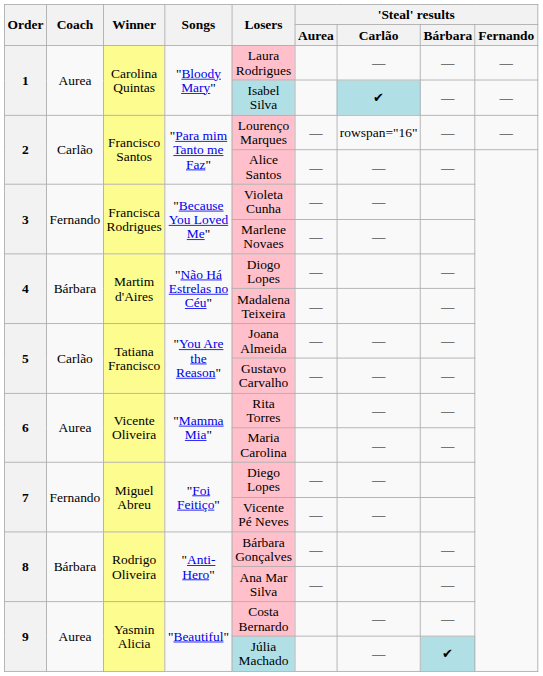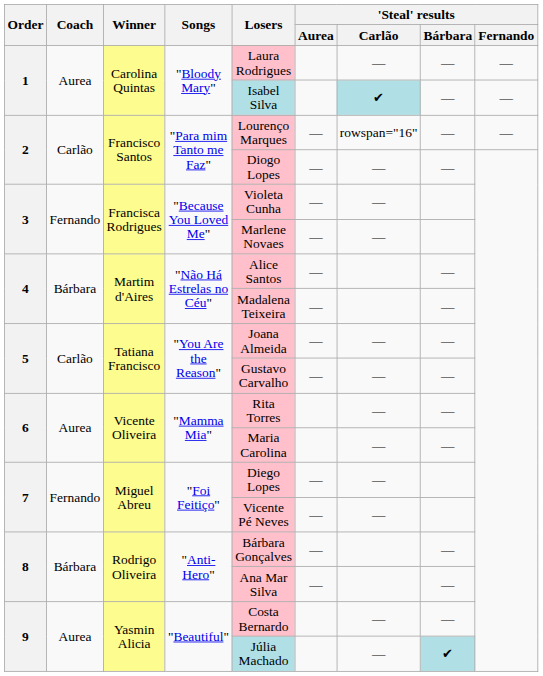(263, 167) Alice Santos -> (263, 167) Diogo Lopes
(263, 271) Diogo Lopes -> (263, 271) Alice Santos
